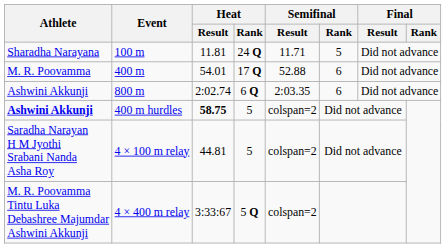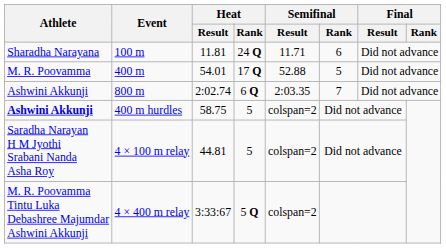(339, 52) 5 -> (339, 52) 6
(339, 72) 6 -> (339, 72) 5
(339, 91) 6 -> (339, 91) 7
(213, 110) bold -> (213, 110) normal
